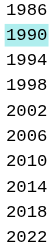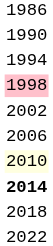(27, 35) paleturquoise background -> (27, 35) no background
(27, 86) no background -> (27, 86) pink background
(27, 162) no background -> (27, 162) lightyellow background
(27, 187) normal -> (27, 187) bold
